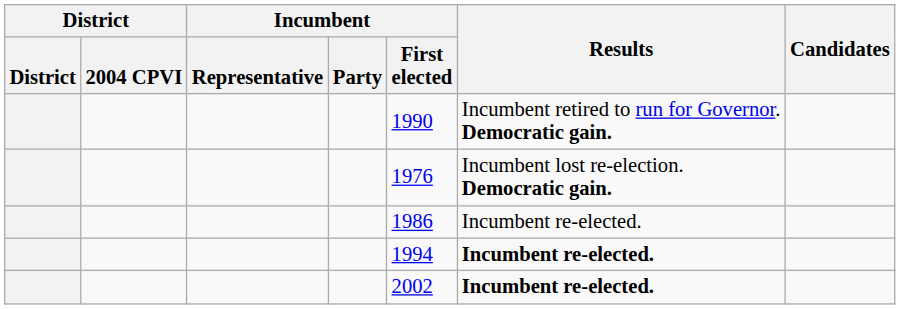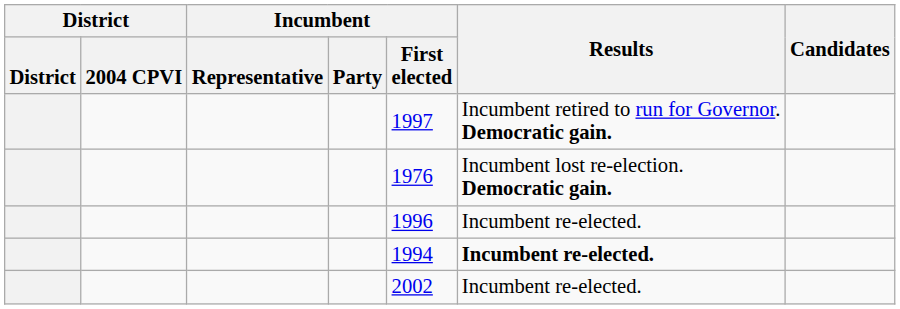(412, 121) 1990 -> (412, 121) 1997
(412, 221) 1986 -> (412, 221) 1996
(558, 286) bold -> (552, 286) normal
